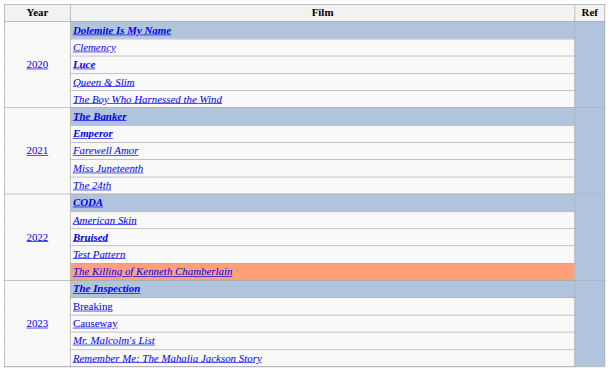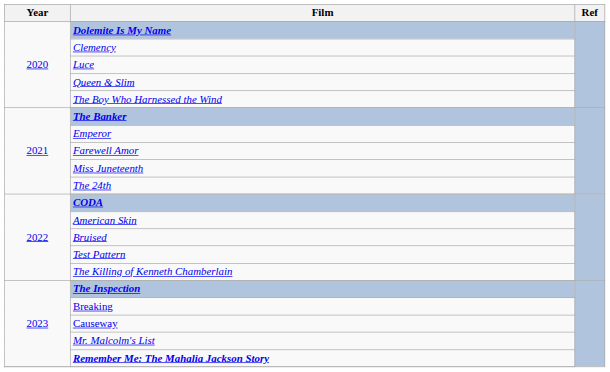(84, 64) bold -> (83, 64) normal
(93, 133) bold -> (92, 133) normal
(90, 237) bold -> (90, 237) normal
(153, 271) lightsalmon background -> (153, 271) no background
(167, 358) normal -> (171, 358) bold
